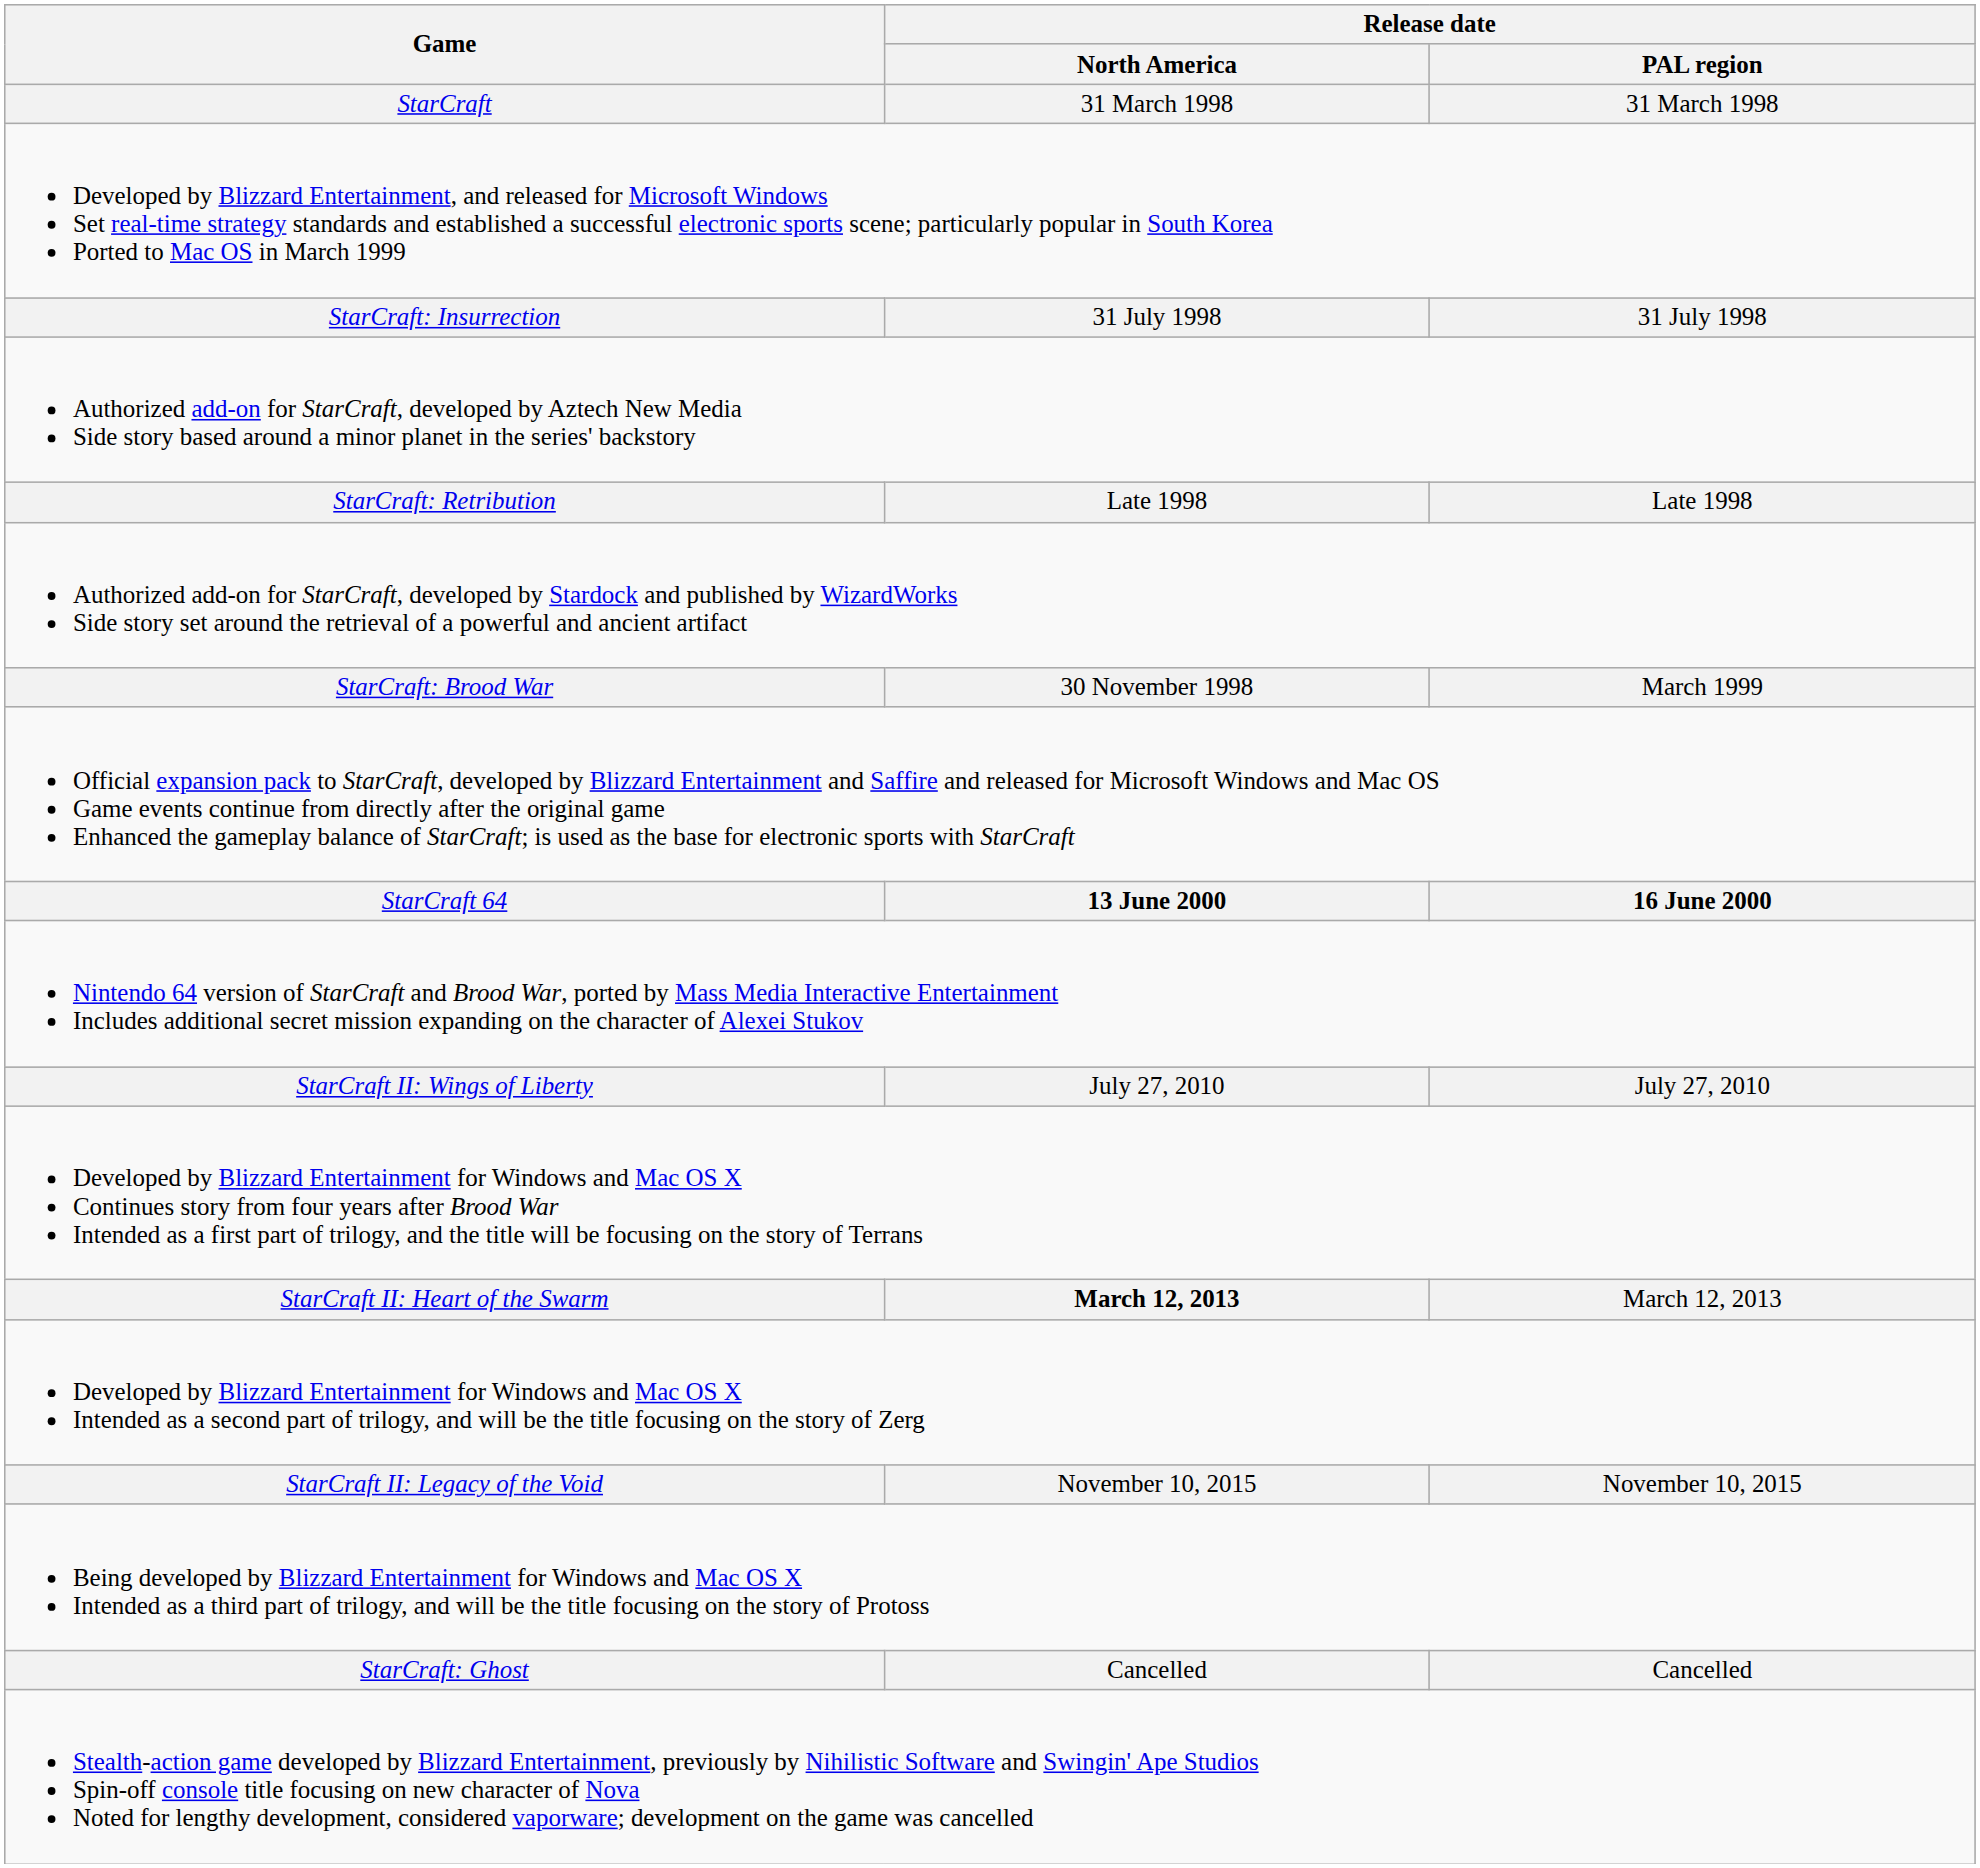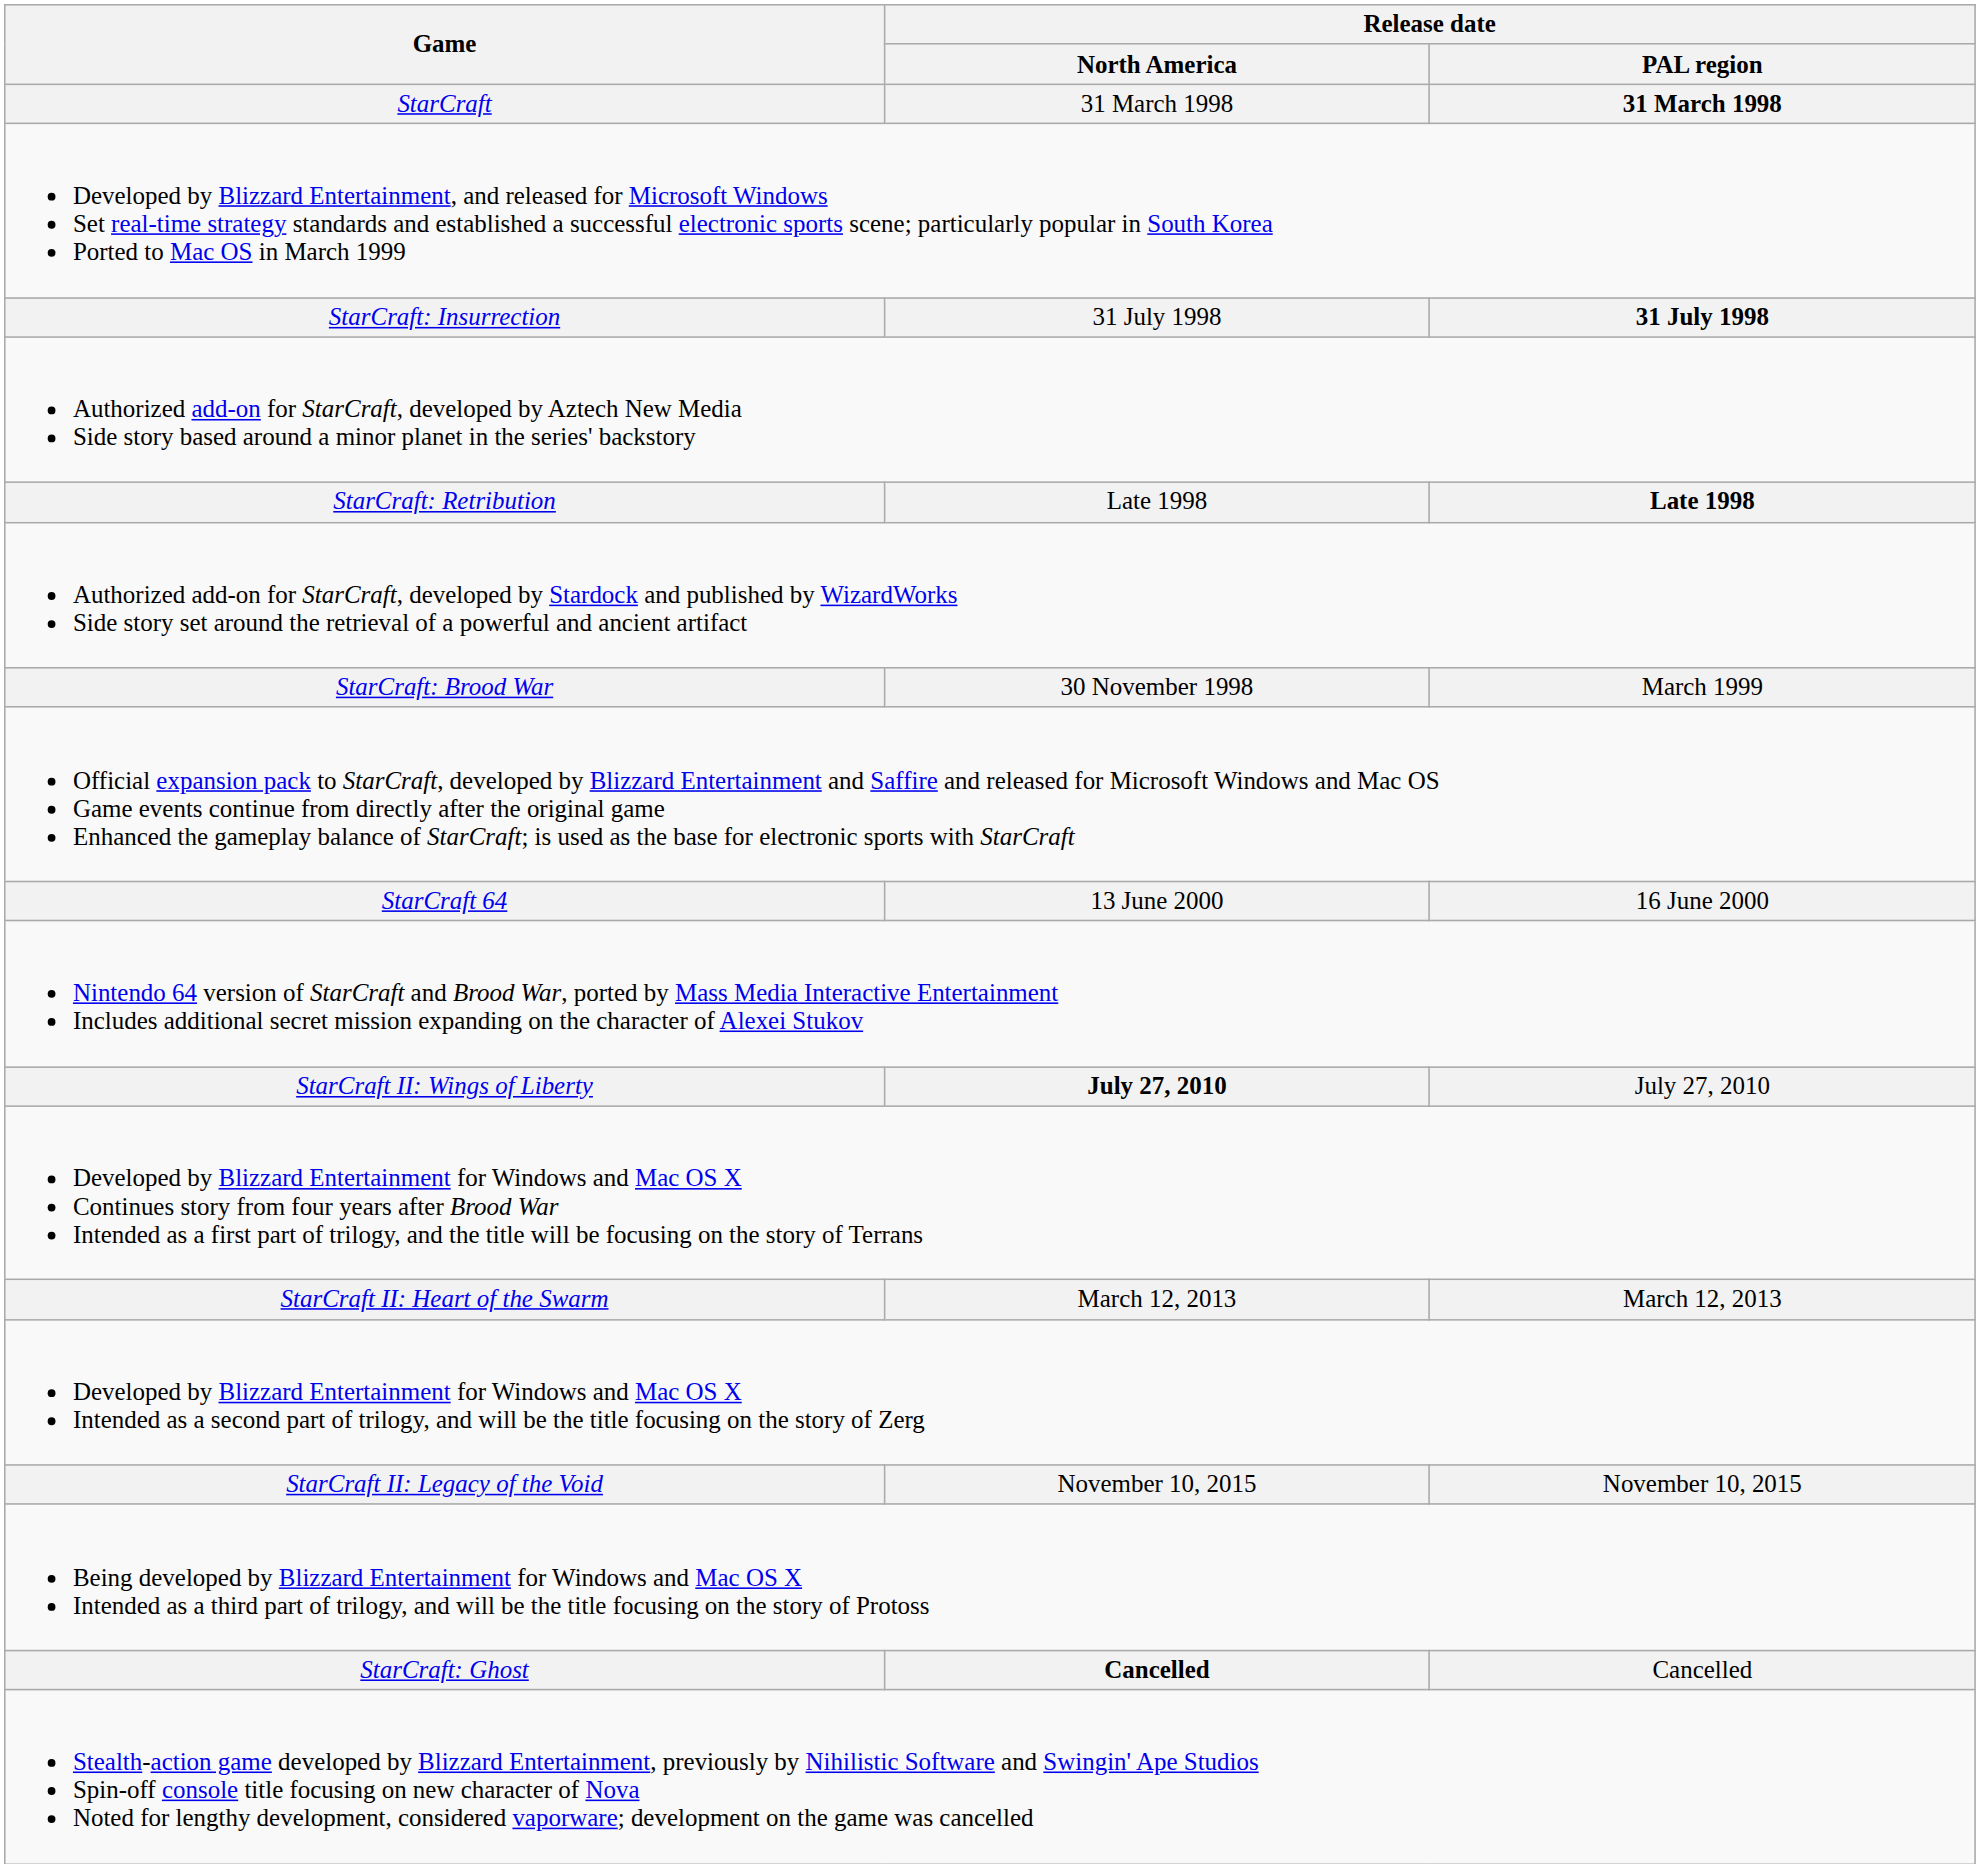(1702, 103) normal -> (1702, 103) bold
(1702, 316) normal -> (1702, 316) bold
(1702, 502) normal -> (1702, 502) bold
(1157, 900) bold -> (1157, 900) normal
(1702, 900) bold -> (1702, 900) normal
(1157, 1085) normal -> (1157, 1085) bold
(1157, 1299) bold -> (1157, 1299) normal
(1157, 1669) normal -> (1157, 1669) bold
